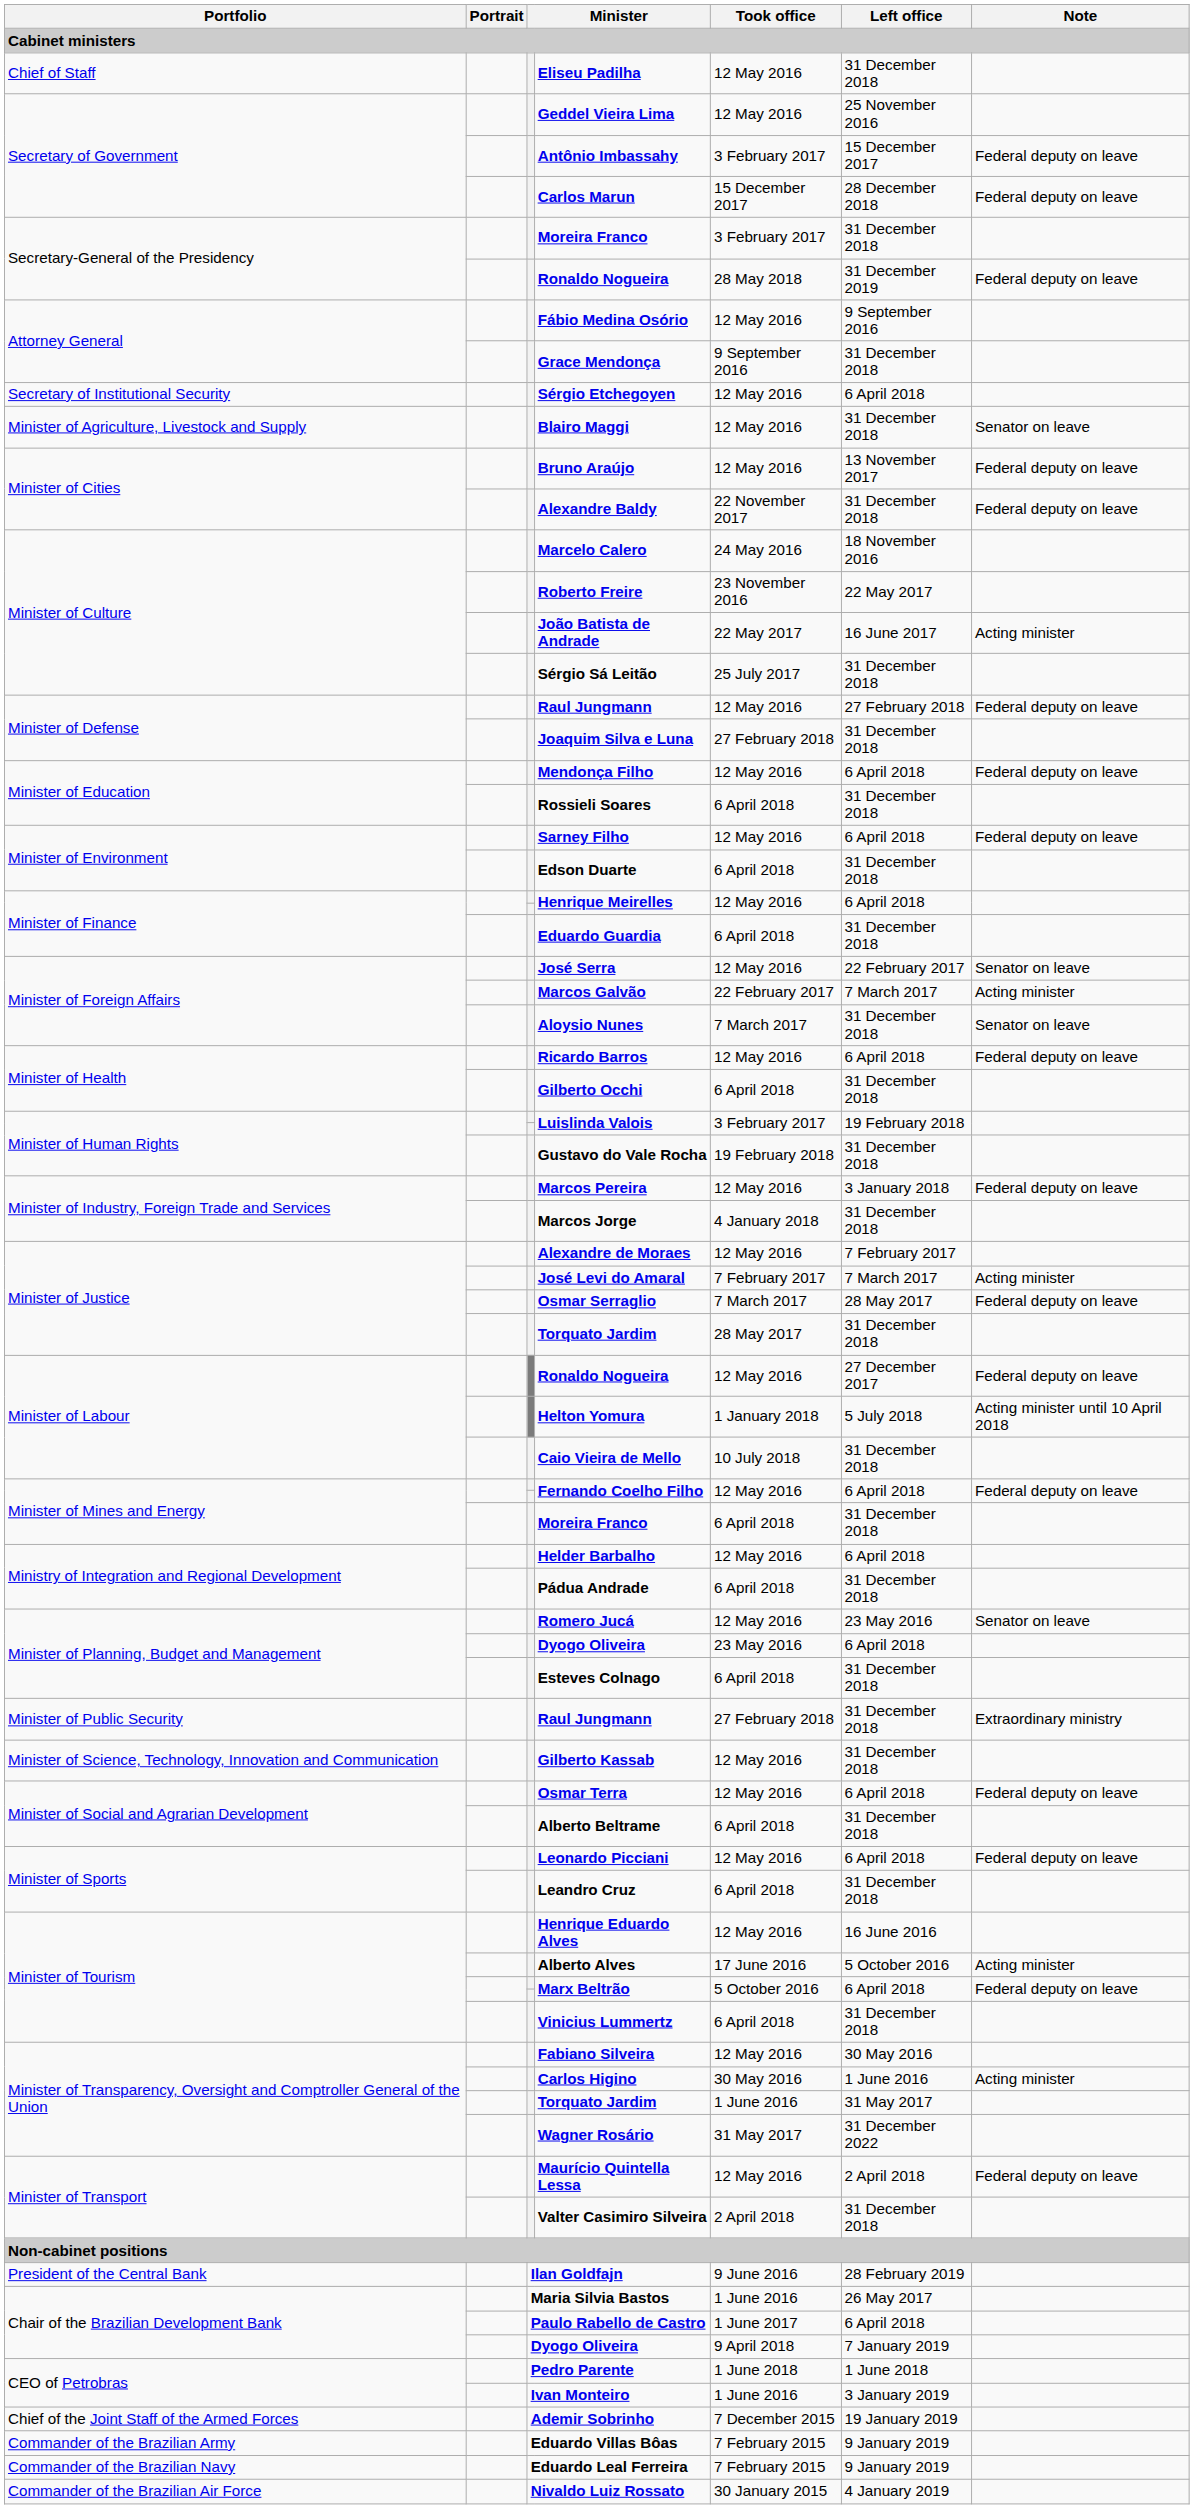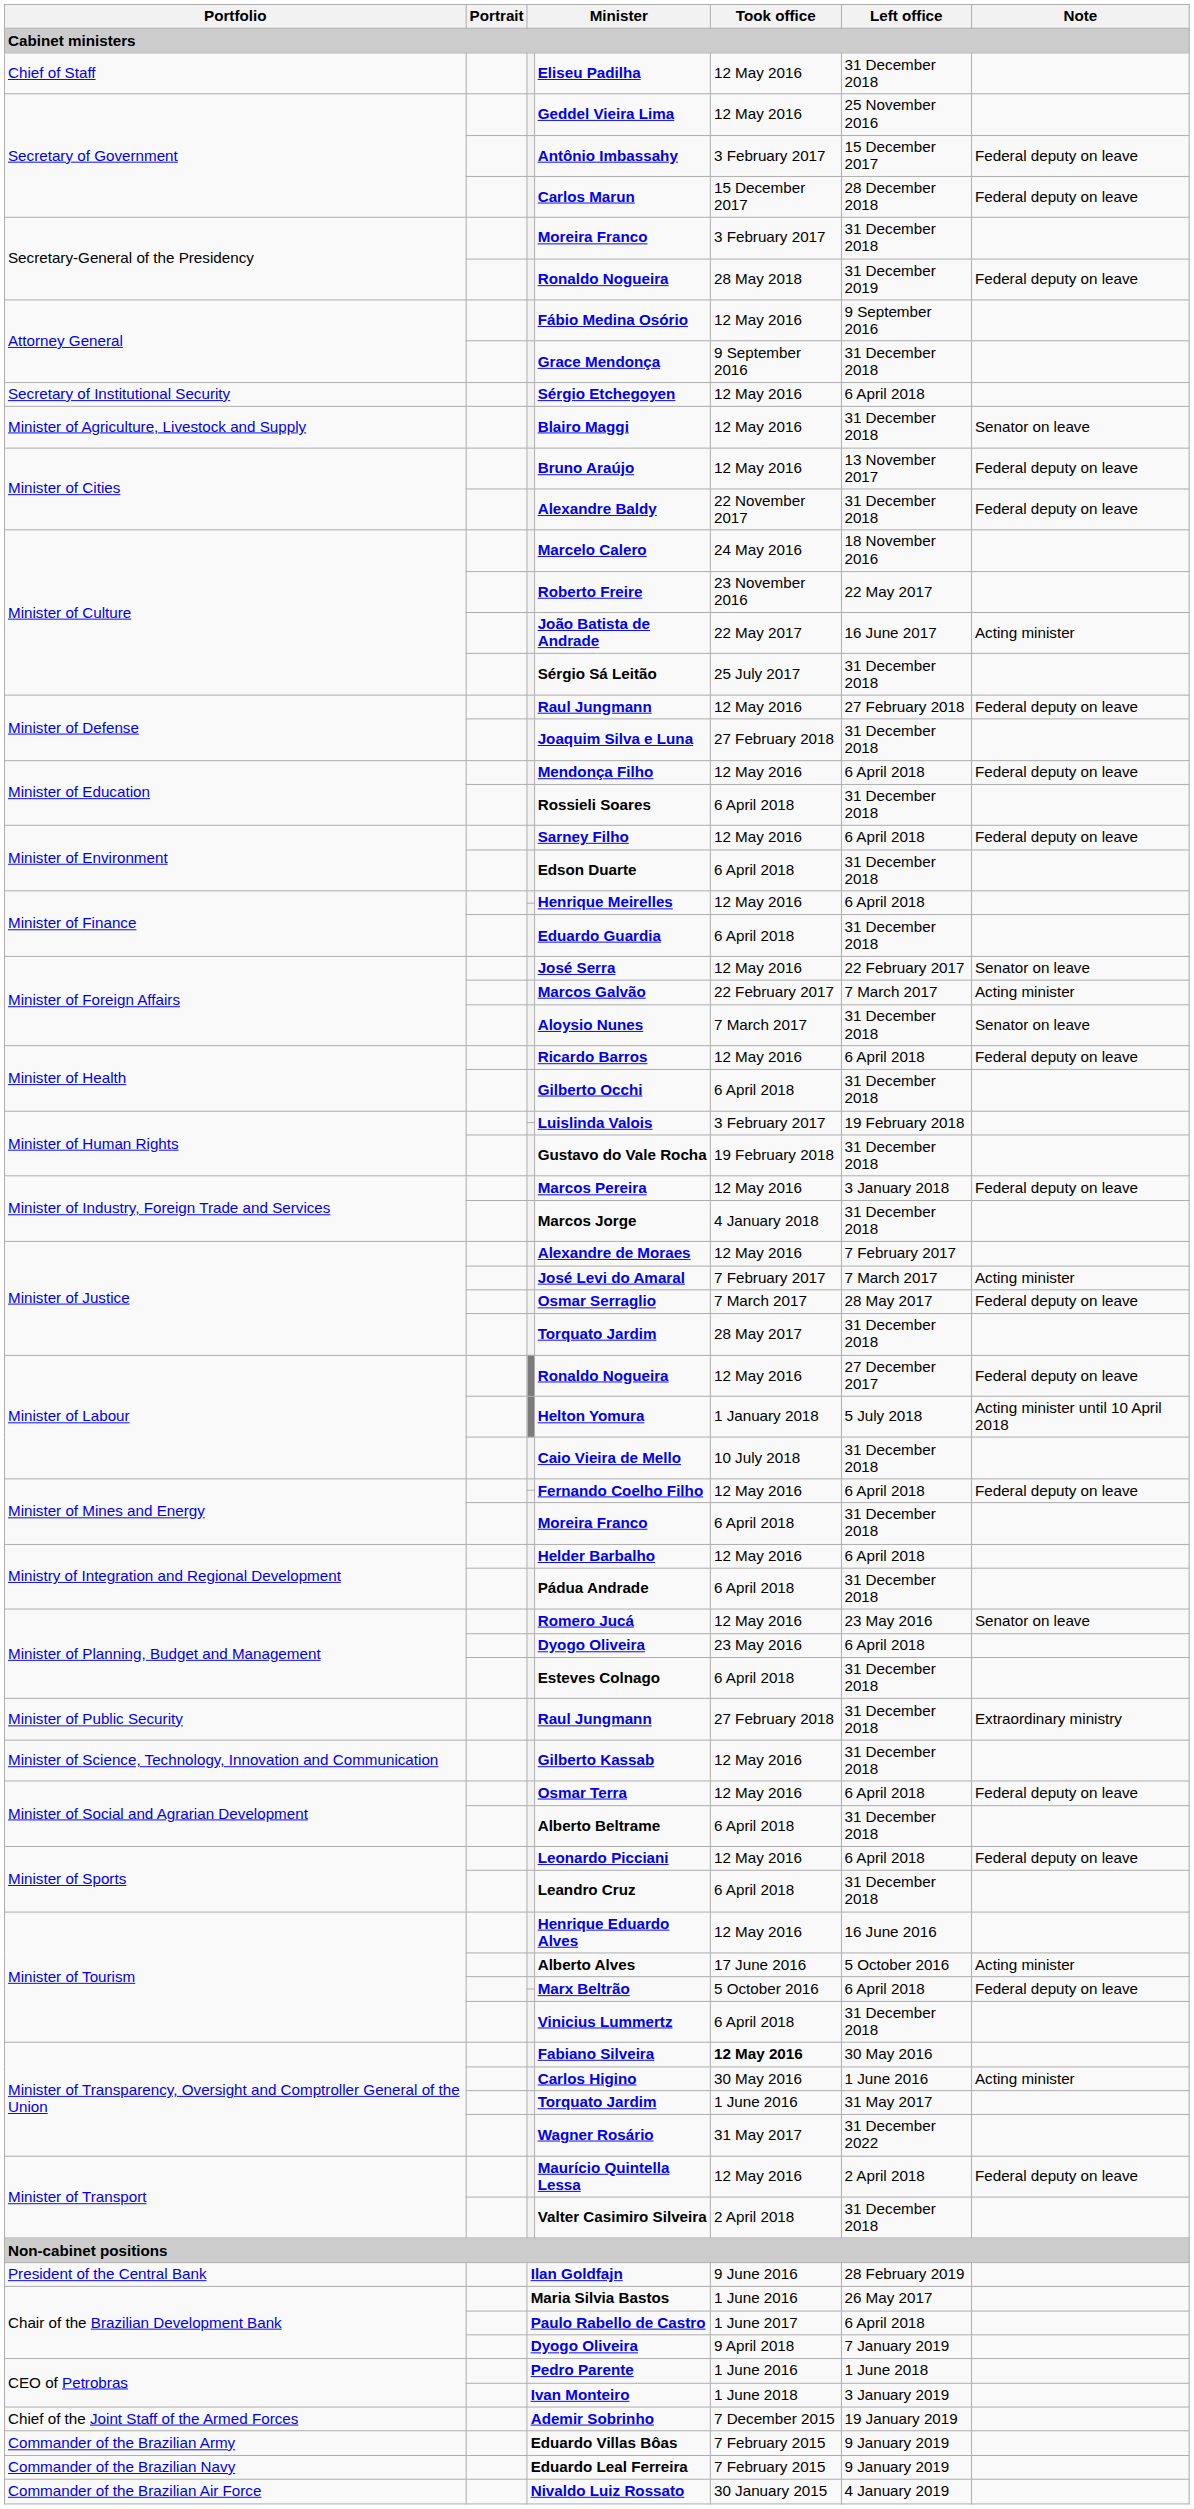(758, 2054) normal -> (758, 2054) bold
(756, 2370) 1 June 2018 -> (756, 2370) 1 June 2016
(756, 2394) 1 June 2016 -> (756, 2394) 1 June 2018
